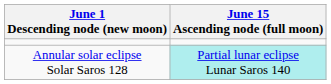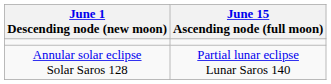(248, 62) paleturquoise background -> (248, 62) no background
